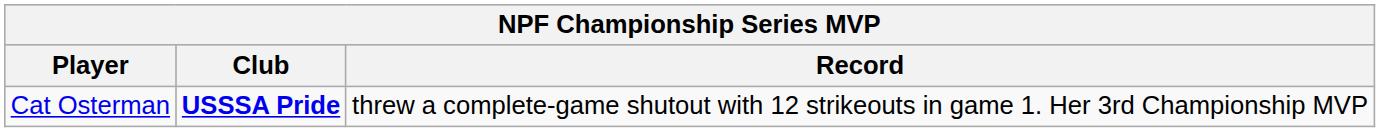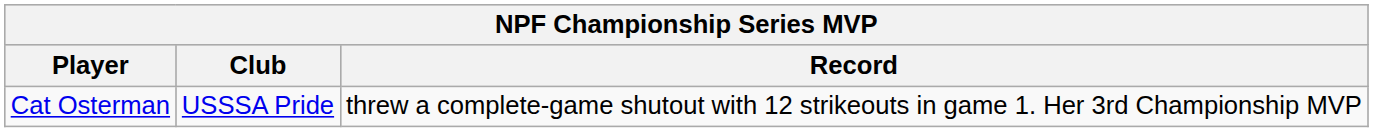(261, 106) bold -> (258, 106) normal
